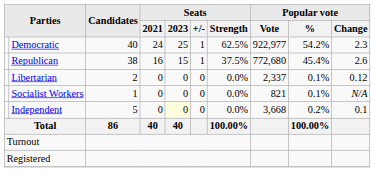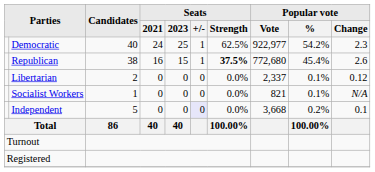(235, 61) normal -> (234, 61) bold
(186, 110) lightyellow background -> (186, 110) no background
(202, 110) no background -> (202, 110) lavender background
